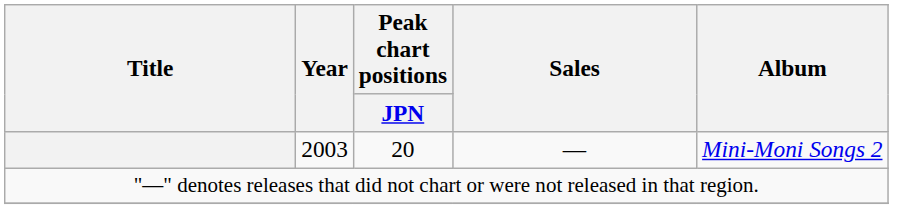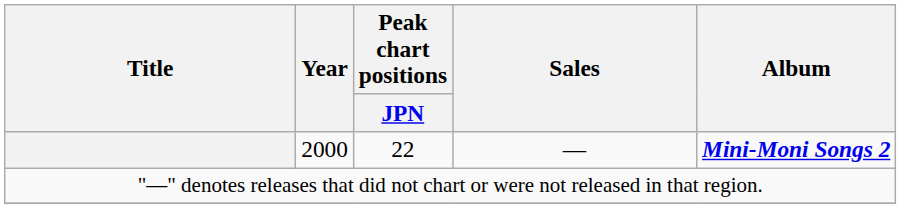(325, 149) 2003 -> (325, 149) 2000
(403, 149) 20 -> (403, 149) 22
(792, 149) normal -> (796, 149) bold
